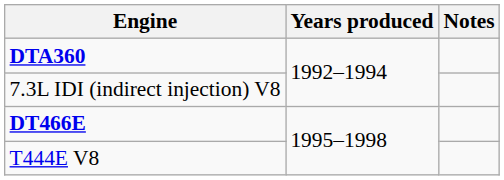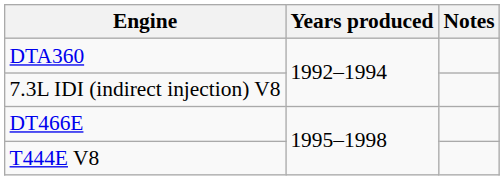(48, 55) bold -> (47, 55) normal
(48, 123) bold -> (47, 123) normal
